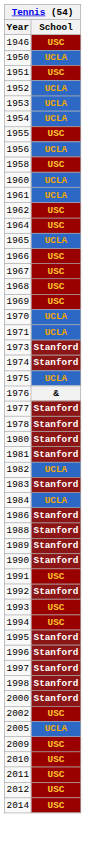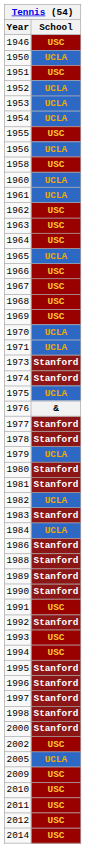+ row: (18, 226)
+ row: (18, 454)
